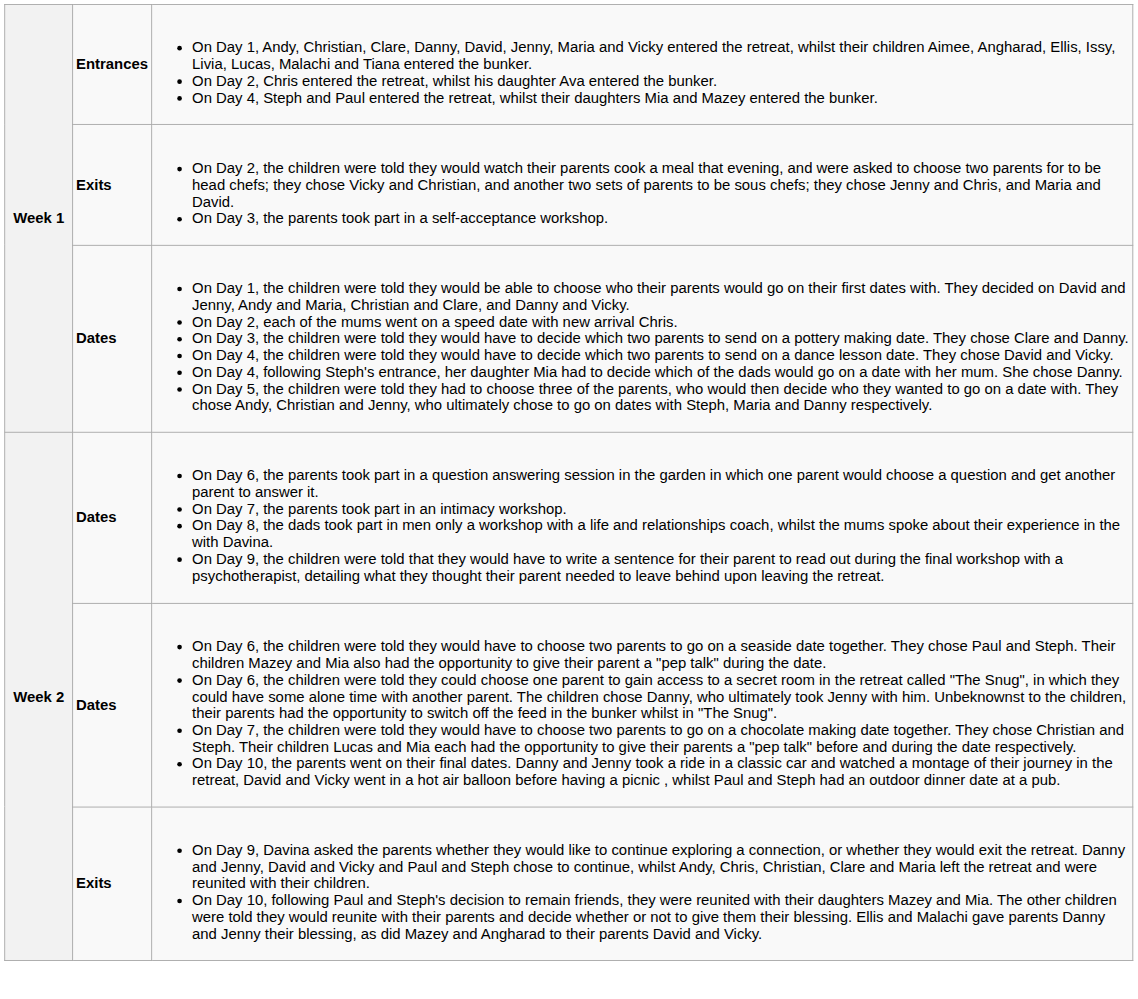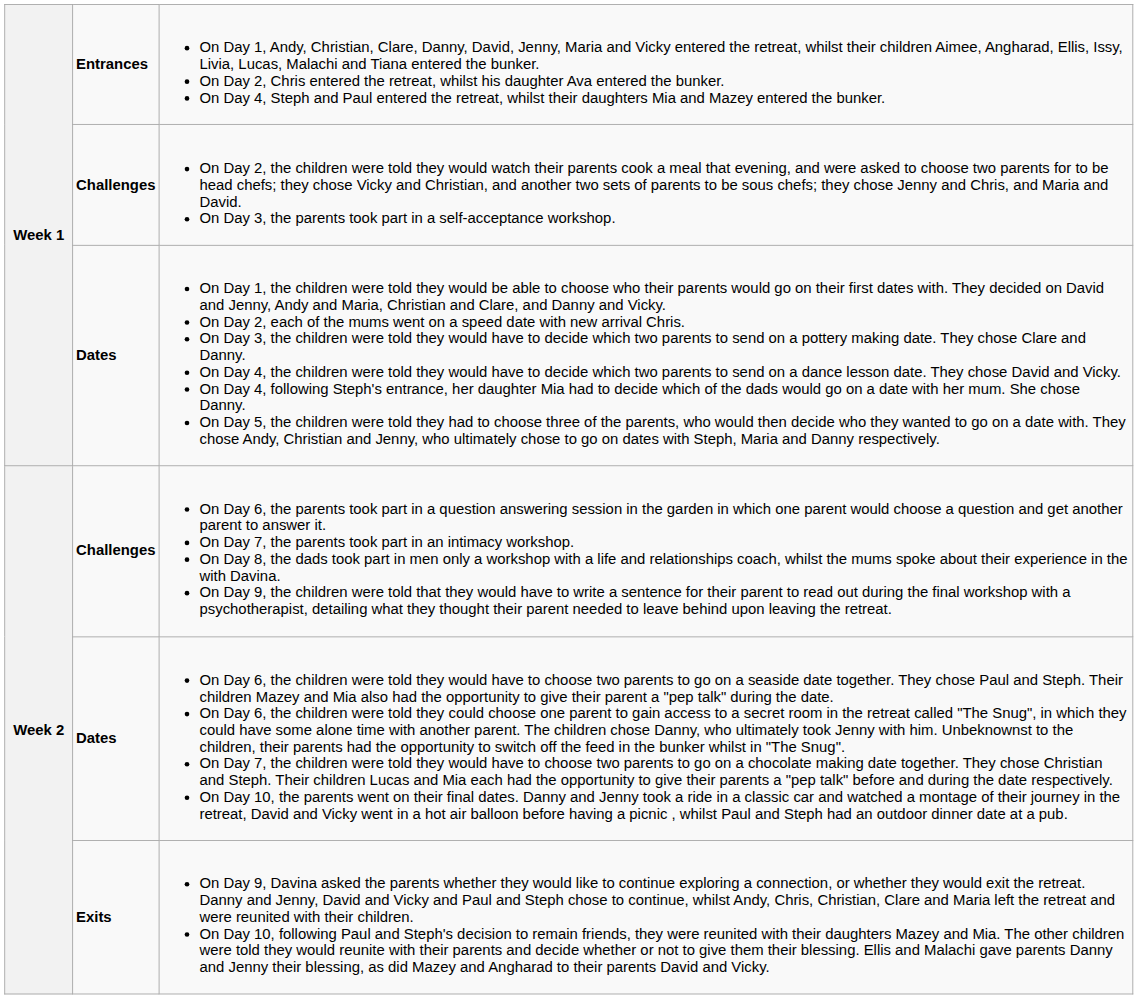(94, 184) Exits -> (116, 184) Challenges
(96, 517) Dates -> (116, 551) Challenges
